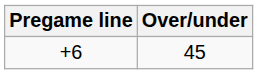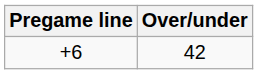(195, 52) 45 -> (195, 52) 42
